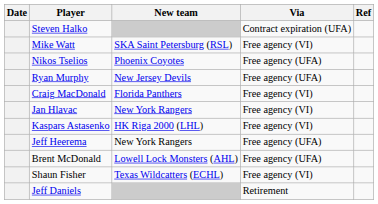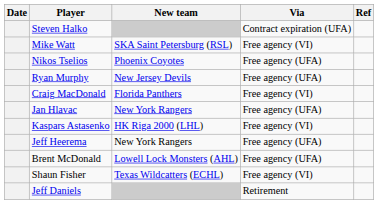(278, 110) Free agency (VI) -> (282, 110) Free agency (UFA)
